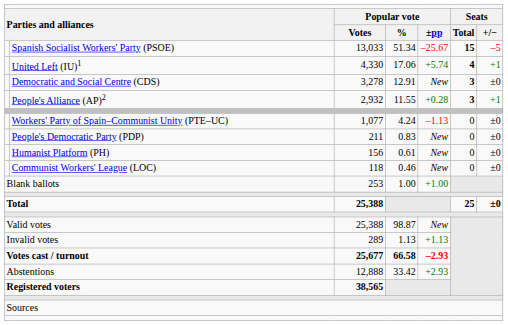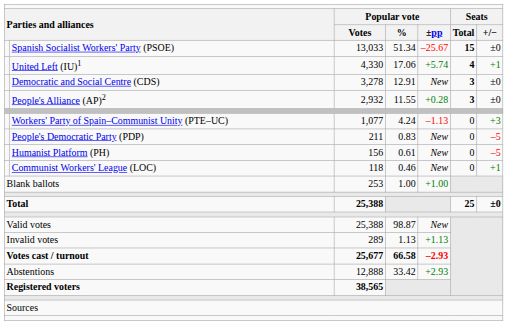(496, 48) –5 -> (495, 48) ±0
(495, 99) +1 -> (495, 99) ±0
(495, 121) ±0 -> (495, 121) +3
(495, 137) ±0 -> (496, 137) –5
(495, 152) ±0 -> (496, 152) –5
(495, 168) ±0 -> (495, 168) +1
